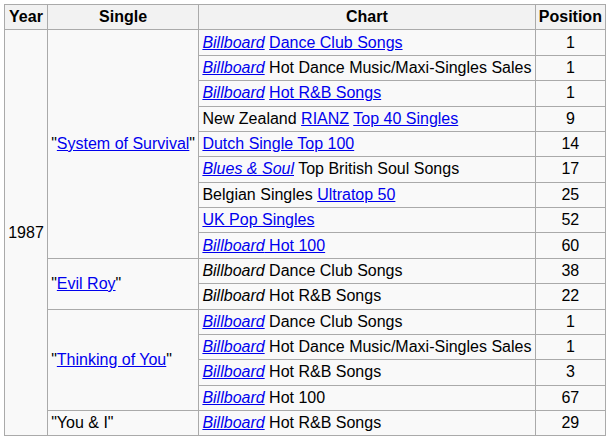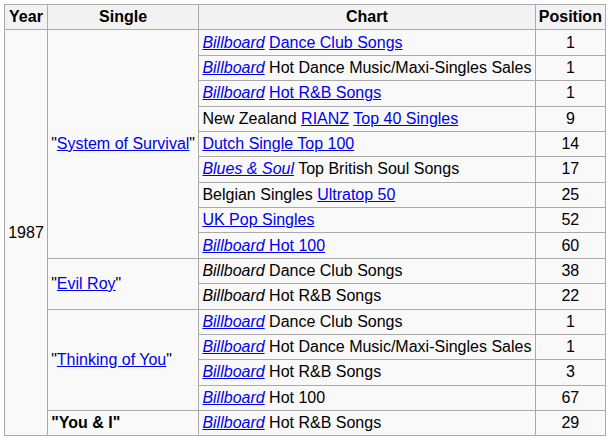(82, 423) normal -> (86, 423) bold
